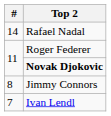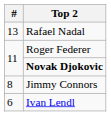(13, 31) 14 -> (13, 31) 13
(10, 102) 7 -> (10, 102) 6
